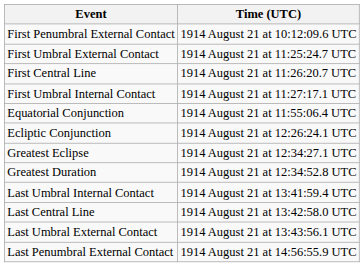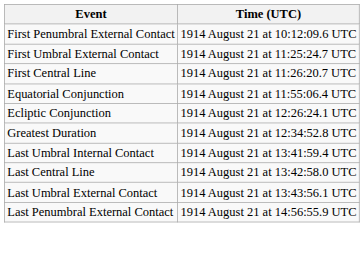- row: (81, 93)
- row: (48, 152)
